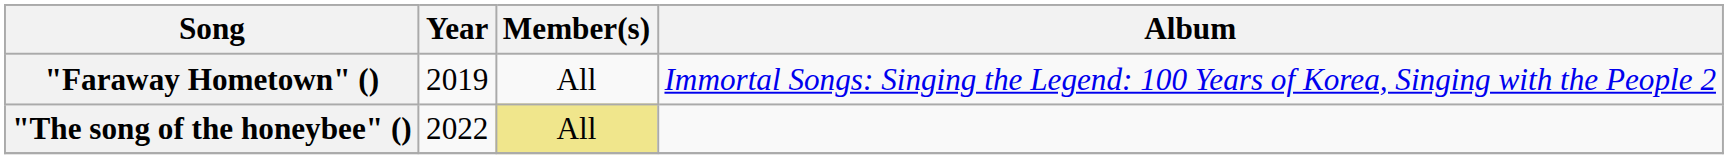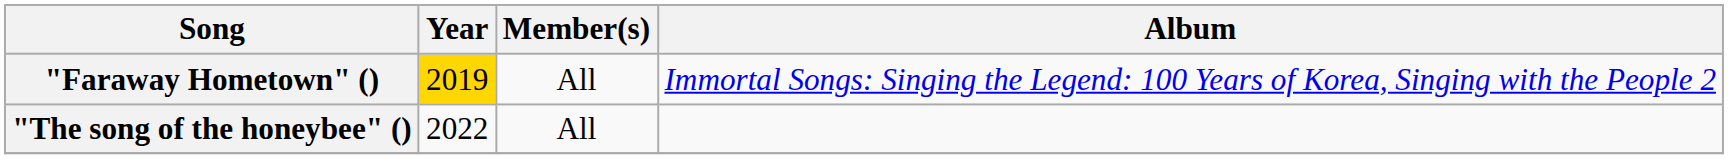(457, 78) no background -> (457, 78) gold background
(576, 128) khaki background -> (576, 128) no background
